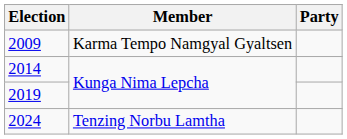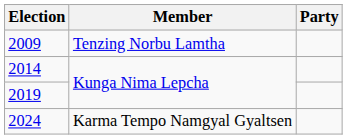(183, 43) Karma Tempo Namgyal Gyaltsen -> (149, 43) Tenzing Norbu Lamtha
(149, 120) Tenzing Norbu Lamtha -> (183, 120) Karma Tempo Namgyal Gyaltsen
